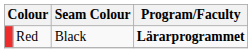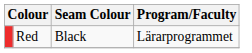(191, 36) bold -> (185, 36) normal
